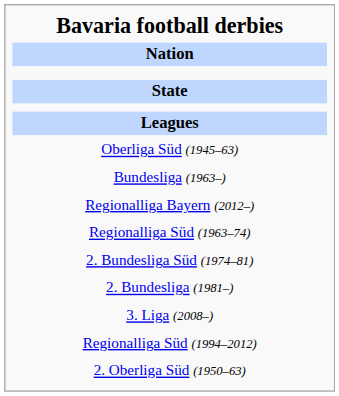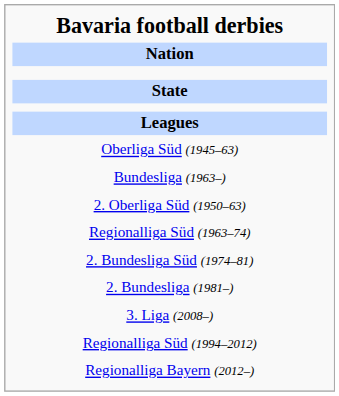(170, 204) Regionalliga Bayern (2012–) -> (170, 204) 2. Oberliga Süd (1950–63)
(170, 370) 2. Oberliga Süd (1950–63) -> (170, 370) Regionalliga Bayern (2012–)
